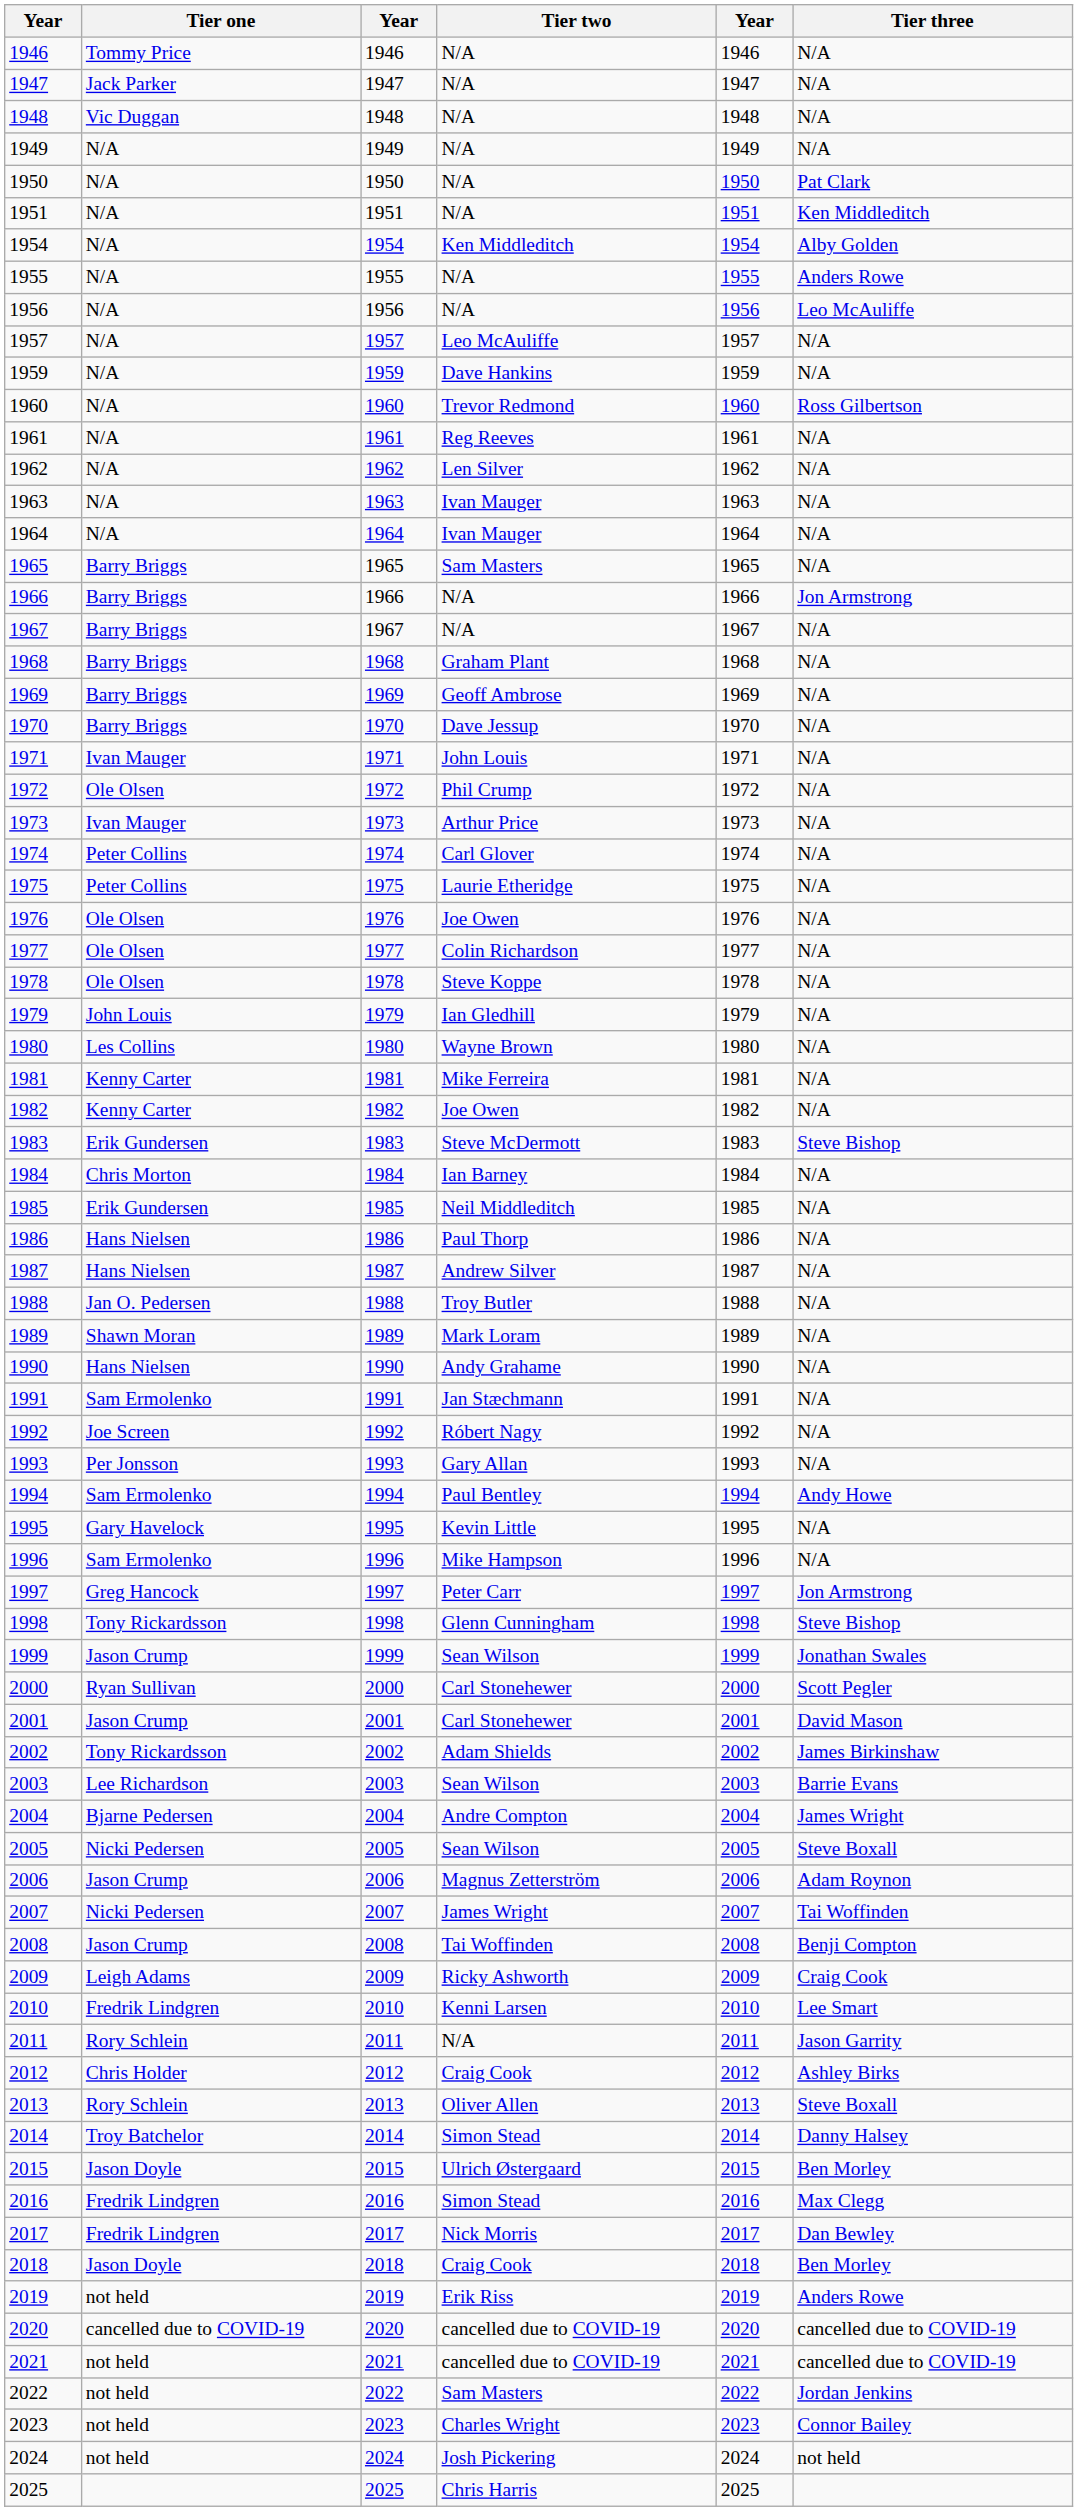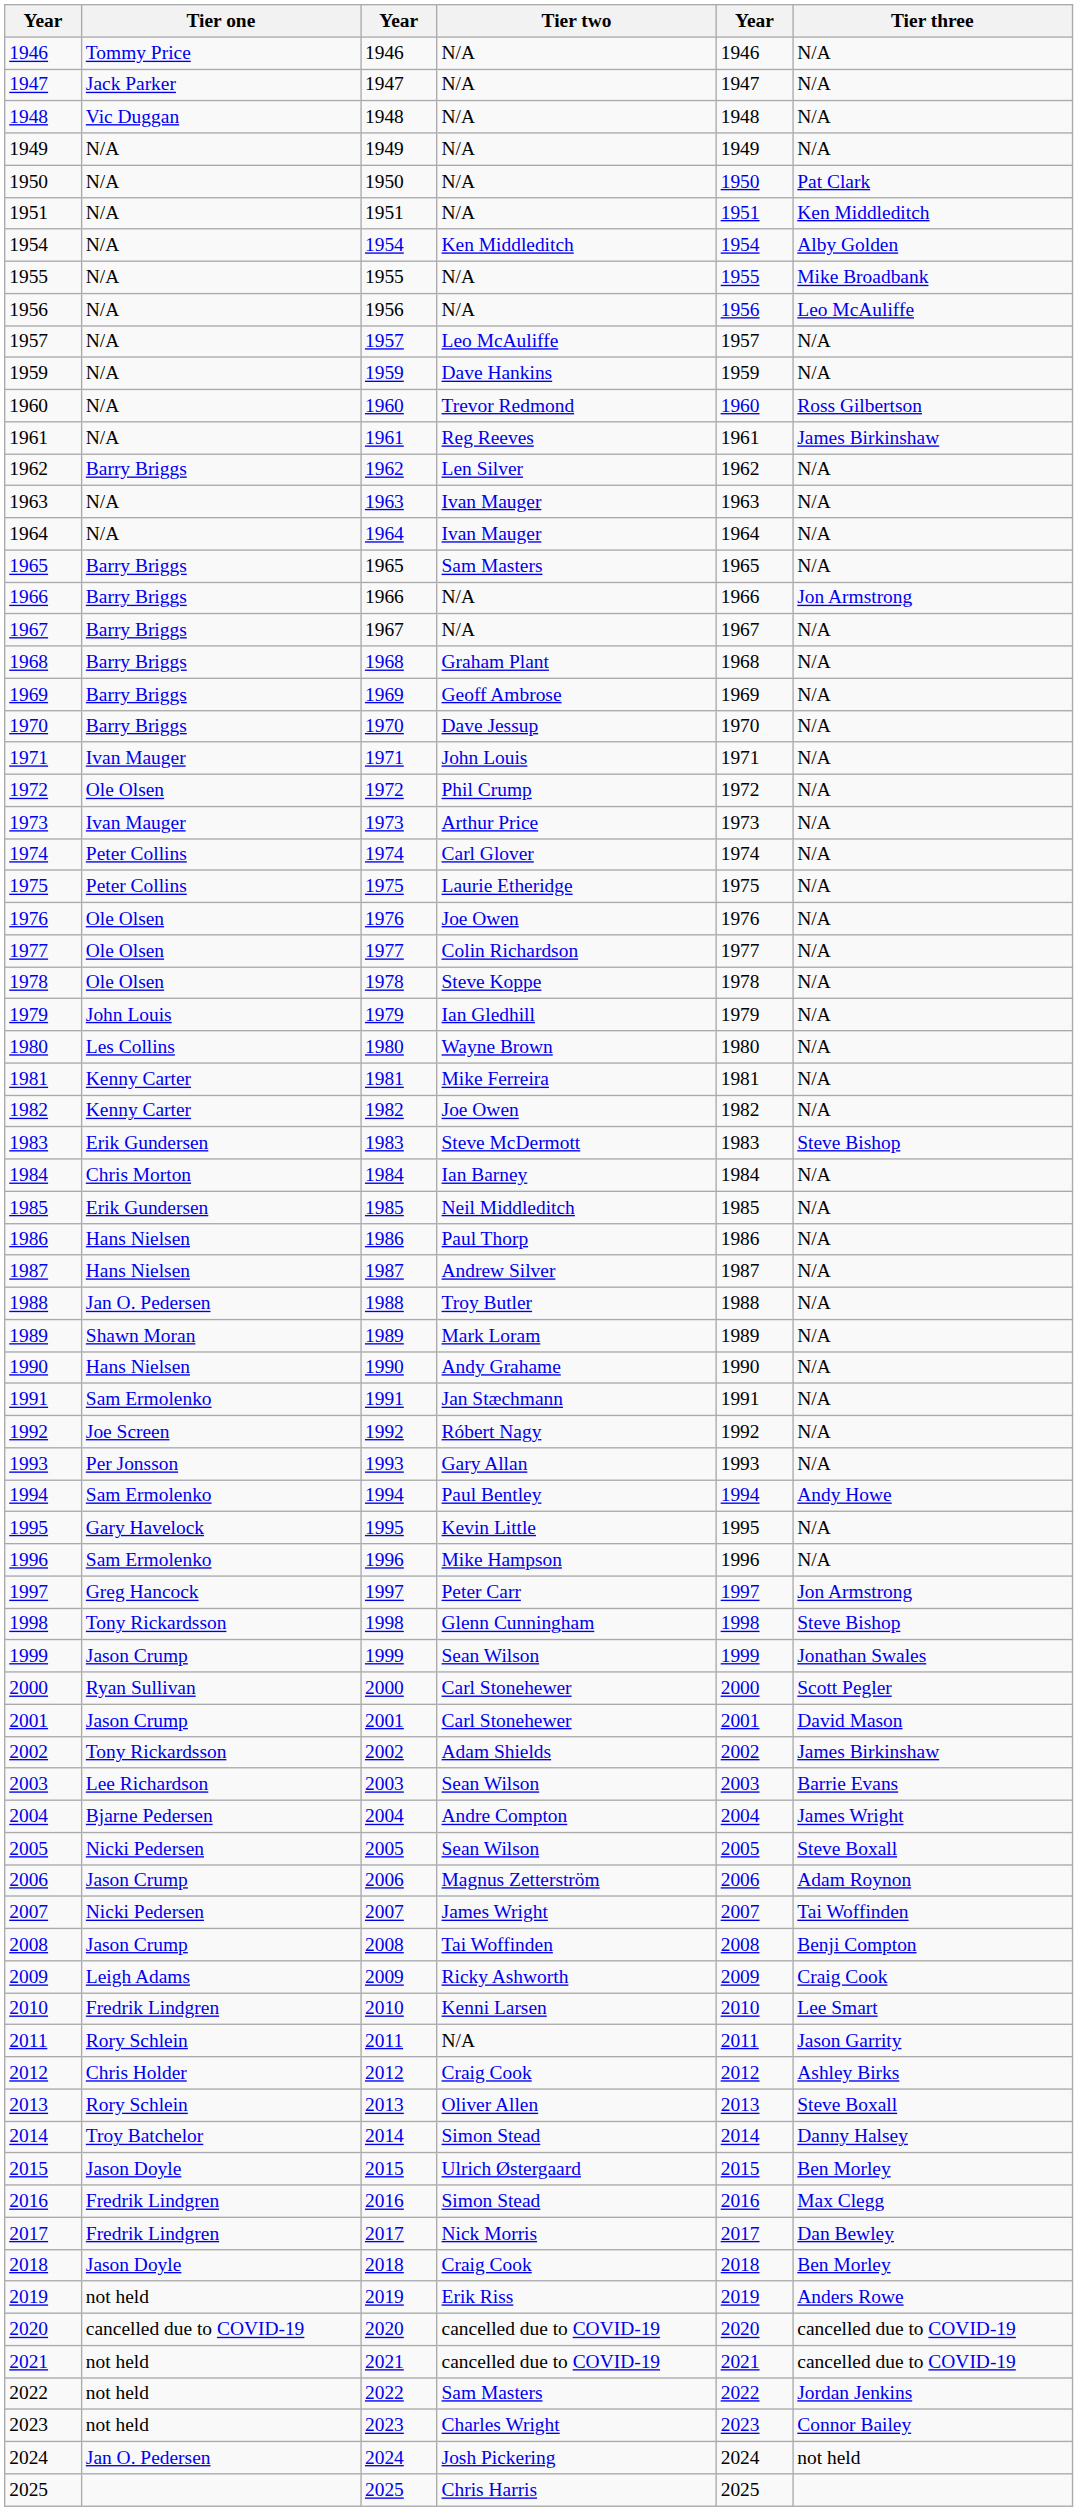(850, 277) Anders Rowe -> (863, 277) Mike Broadbank
(814, 437) N/A -> (868, 437) James Birkinshaw
(103, 469) N/A -> (136, 469) Barry Briggs
(117, 2457) not held -> (148, 2457) Jan O. Pedersen
